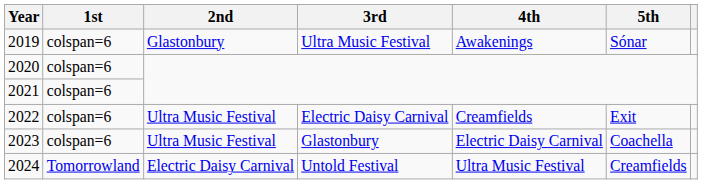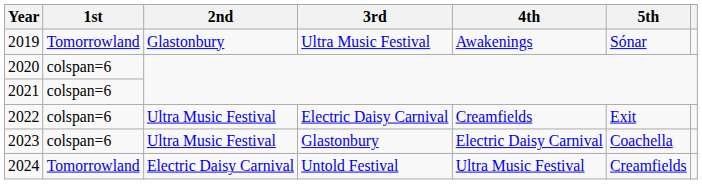(79, 41) colspan=6 -> (93, 41) Tomorrowland
